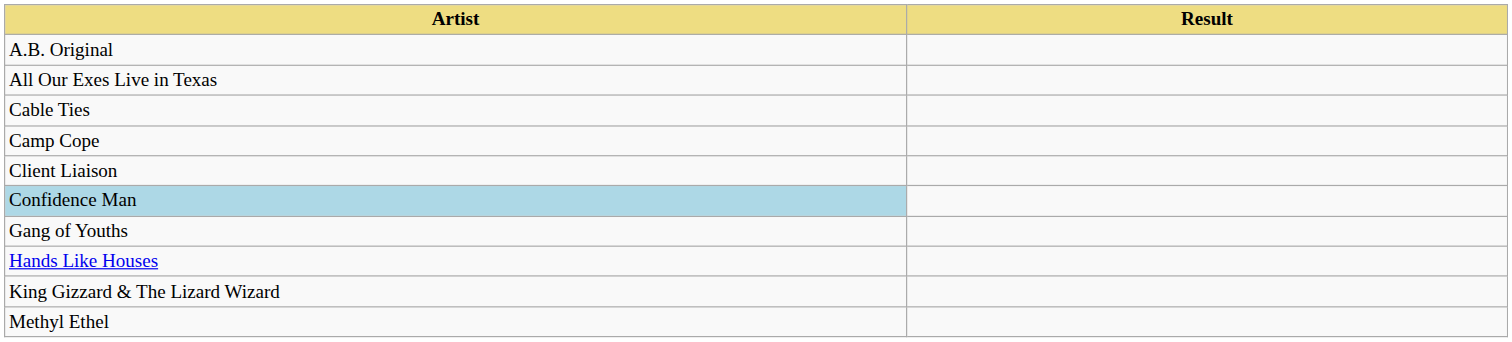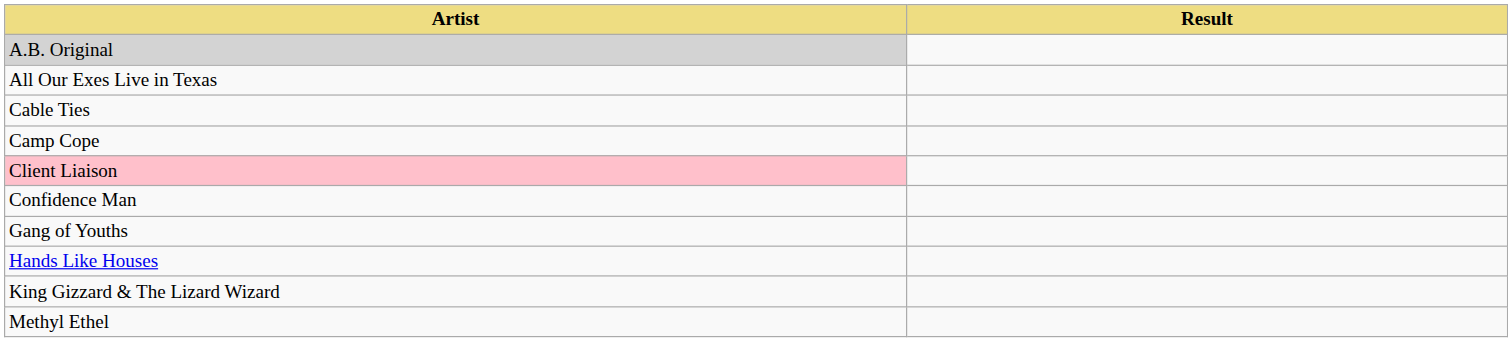(61, 49) no background -> (61, 49) lightgrey background
(63, 170) no background -> (63, 170) pink background
(73, 200) lightblue background -> (73, 200) no background
